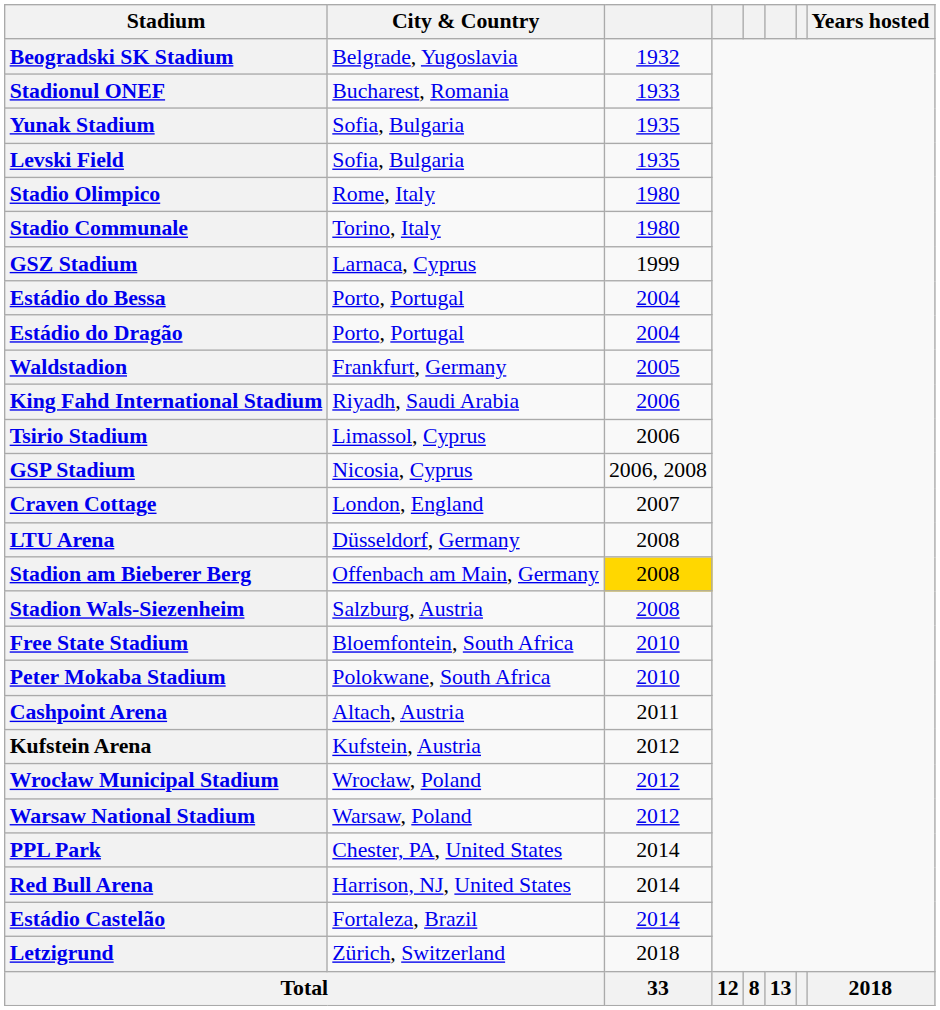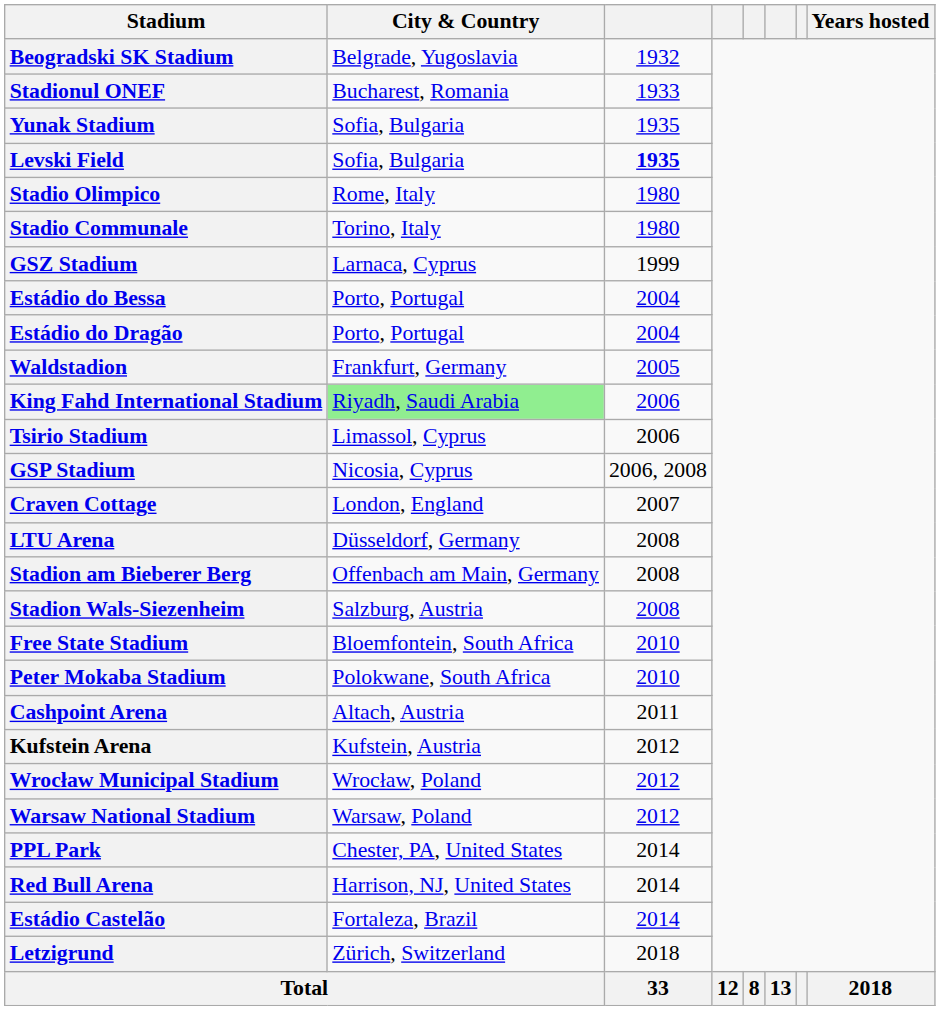(658, 159) normal -> (658, 159) bold
(426, 401) no background -> (426, 401) lightgreen background
(658, 573) gold background -> (658, 573) no background
